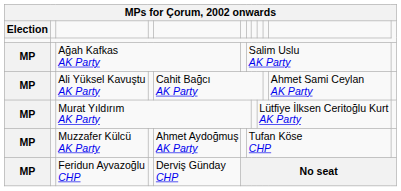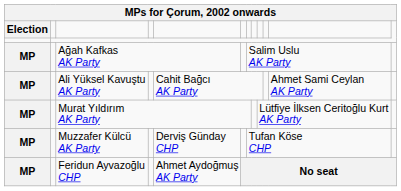(197, 143) Ahmet Aydoğmuş AK Party -> (191, 143) Derviş Günday CHP
(191, 171) Derviş Günday CHP -> (197, 171) Ahmet Aydoğmuş AK Party
